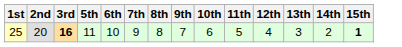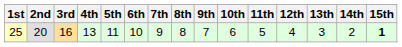+ column: (89, 13)
(66, 32) bold -> (66, 32) normal
